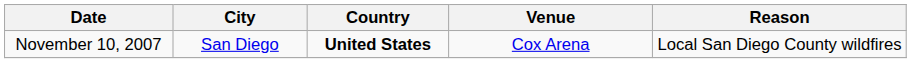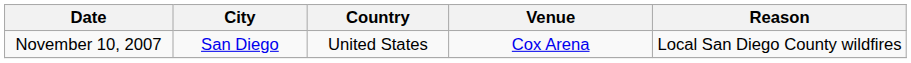(378, 44) bold -> (378, 44) normal
